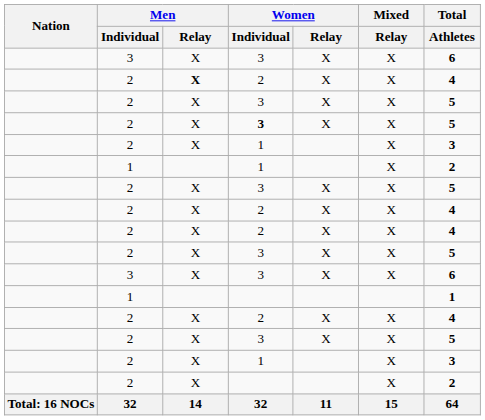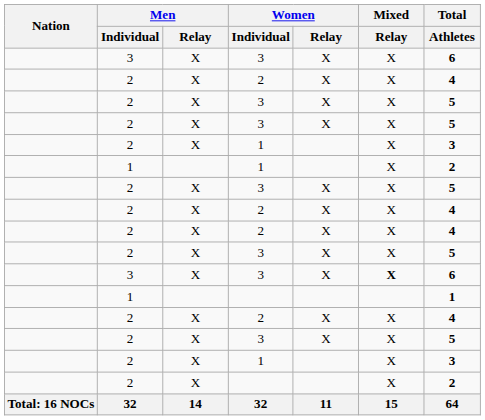(195, 80) bold -> (195, 80) normal
(261, 123) bold -> (261, 123) normal
(391, 275) normal -> (391, 275) bold
